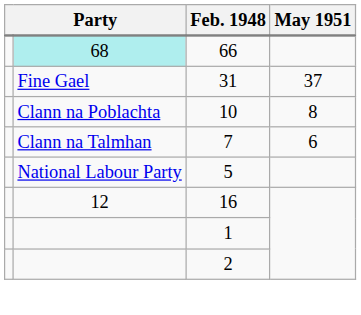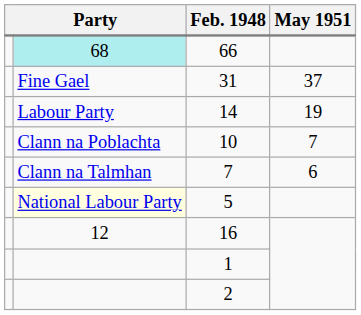+ row: (228, 112)
(313, 112) 8 -> (313, 142) 7
(100, 172) no background -> (100, 203) lightyellow background
